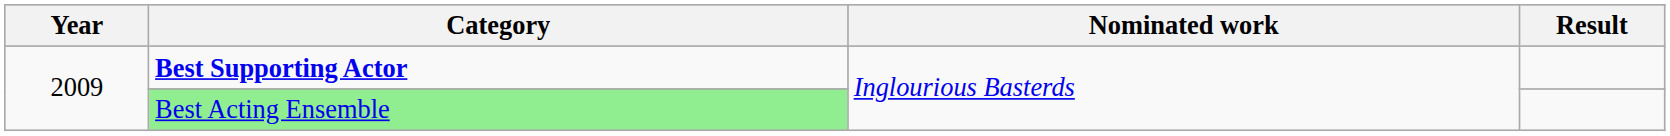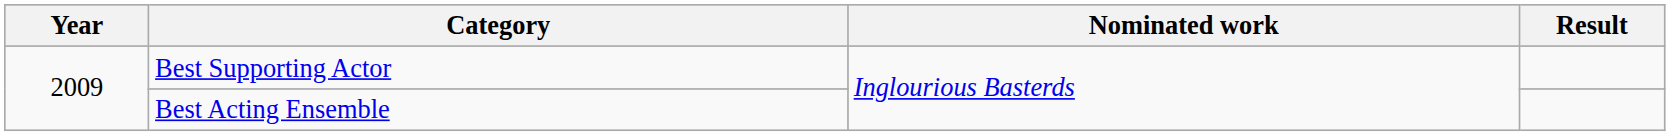(281, 67) bold -> (273, 67) normal
(272, 109) lightgreen background -> (272, 109) no background
